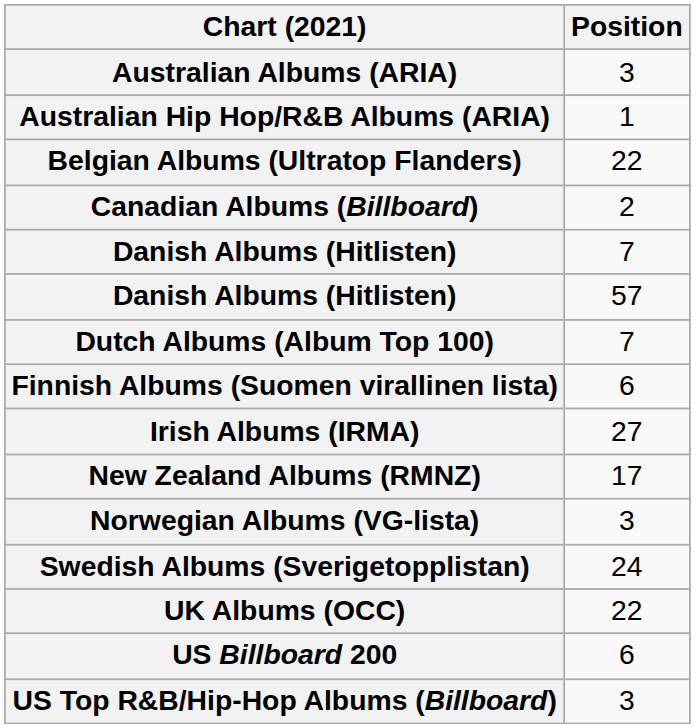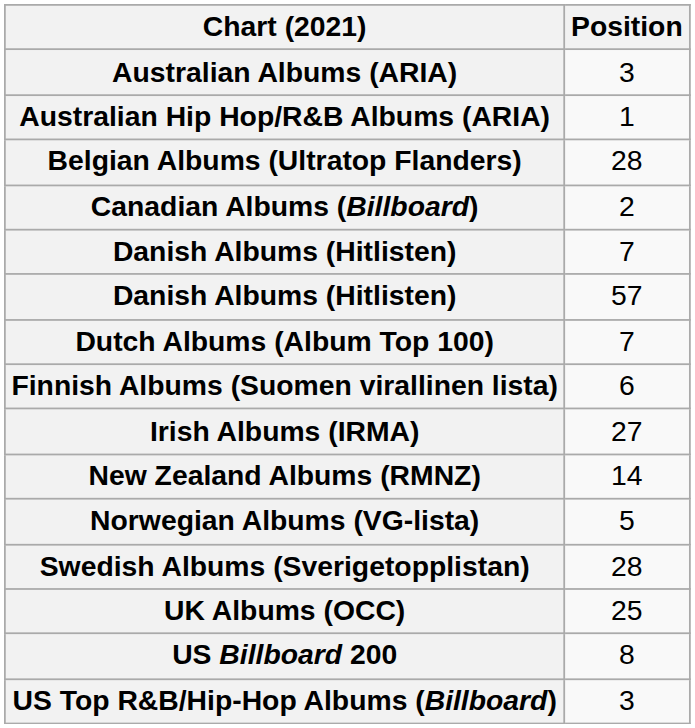(627, 161) 22 -> (627, 161) 28
(627, 476) 17 -> (627, 476) 14
(627, 521) 3 -> (627, 521) 5
(627, 565) 24 -> (627, 565) 28
(627, 610) 22 -> (627, 610) 25
(627, 655) 6 -> (627, 655) 8
